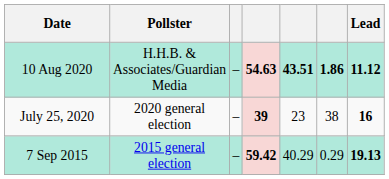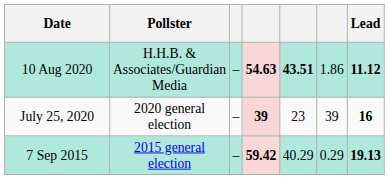(332, 69) bold -> (332, 69) normal
(332, 116) 38 -> (332, 116) 39
